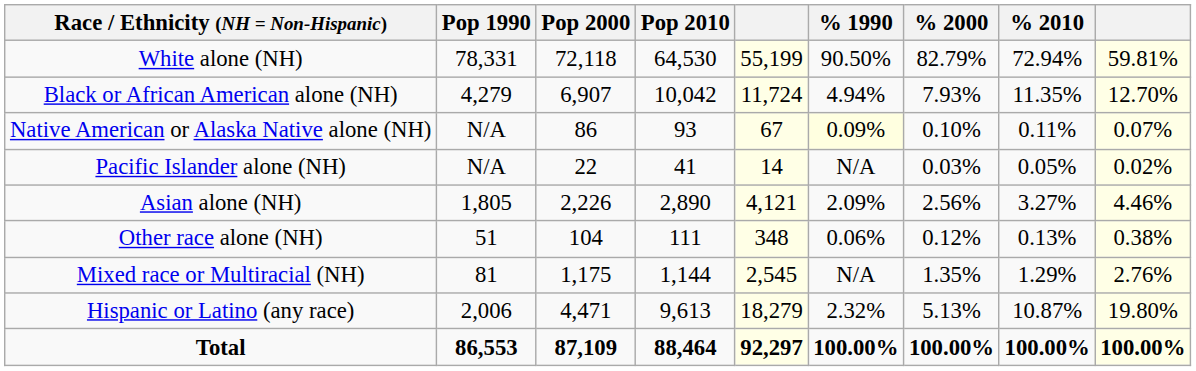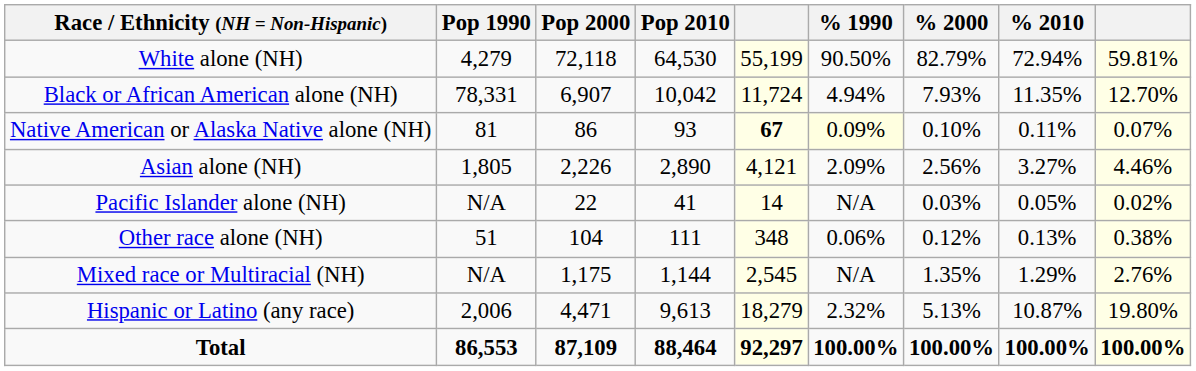(486, 58) 78,331 -> (486, 58) 4,279
(486, 94) 4,279 -> (486, 94) 78,331
(486, 130) N/A -> (486, 130) 81
(772, 130) normal -> (772, 130) bold
rows swapped: (221, 202) <-> (221, 166)
(486, 274) 81 -> (486, 274) N/A
